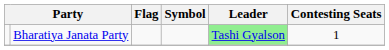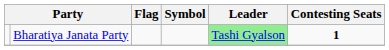(336, 34) normal -> (336, 34) bold
